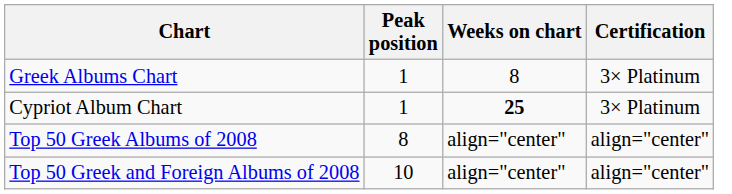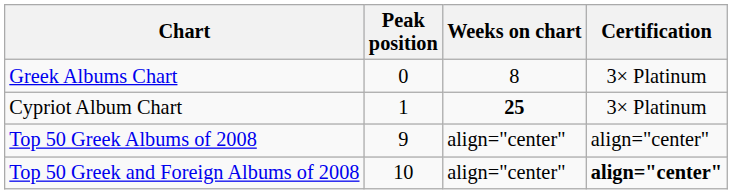(403, 75) 1 -> (403, 75) 0
(403, 140) 8 -> (403, 140) 9
(650, 172) normal -> (656, 172) bold
